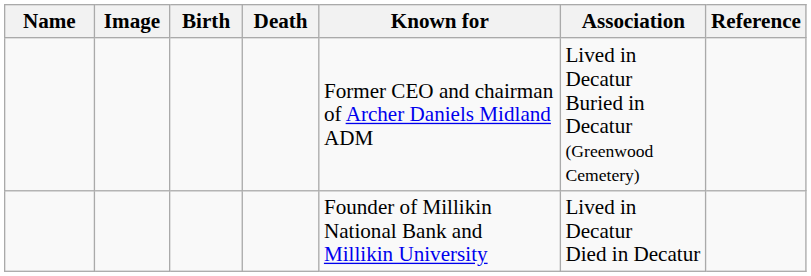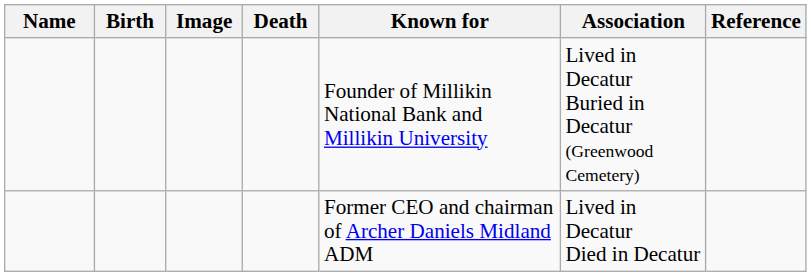columns swapped: (132, 21) <-> (206, 21)
(439, 114) Former CEO and chairman of Archer Daniels Midland ADM -> (408, 114) Founder of Millikin National Bank and Millikin University
(408, 230) Founder of Millikin National Bank and Millikin University -> (439, 230) Former CEO and chairman of Archer Daniels Midland ADM
